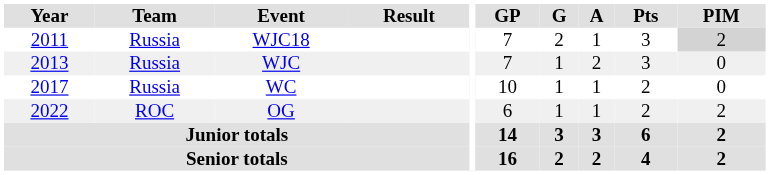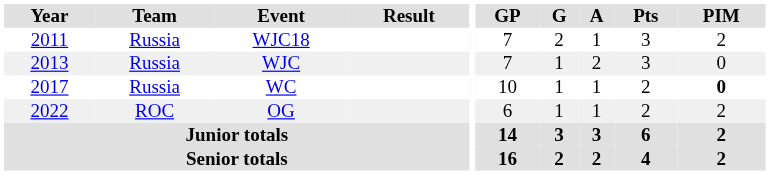(721, 39) lightgrey background -> (721, 39) no background
(721, 87) normal -> (721, 87) bold
